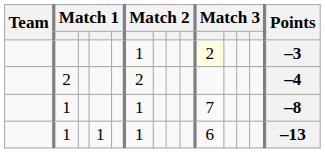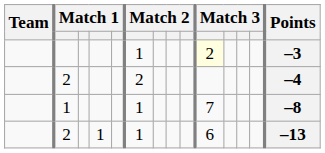(66, 134) 1 -> (66, 134) 2
